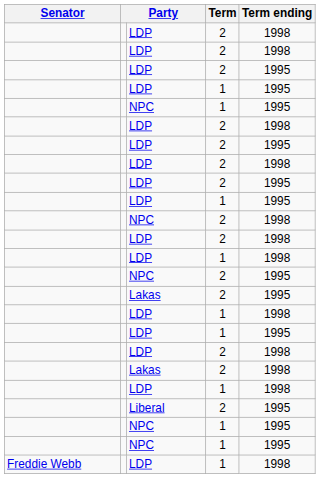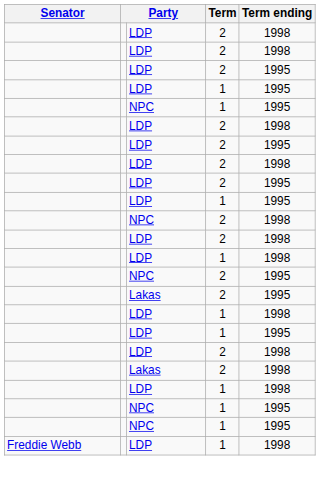- row: (147, 408)
